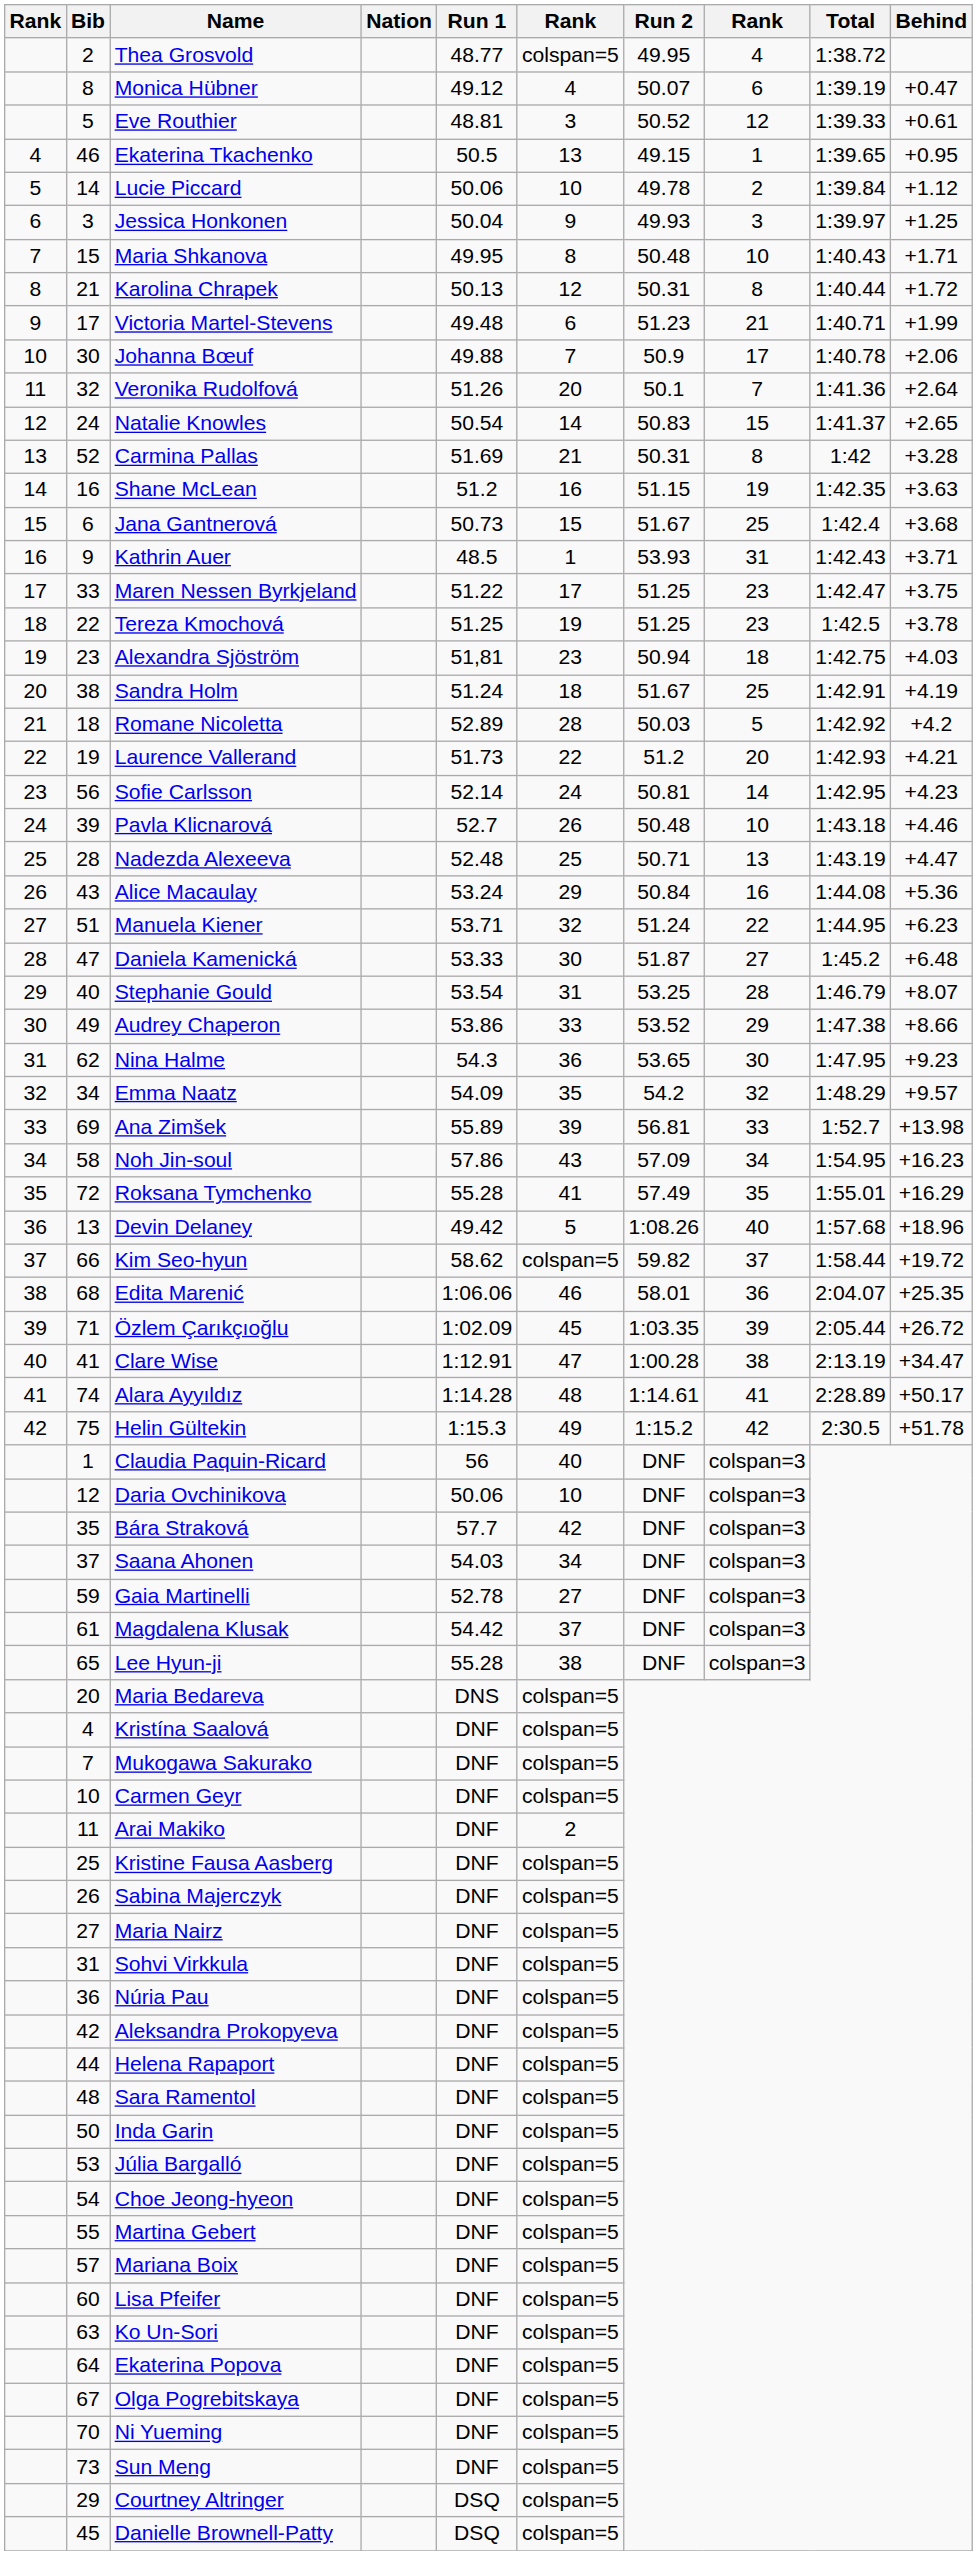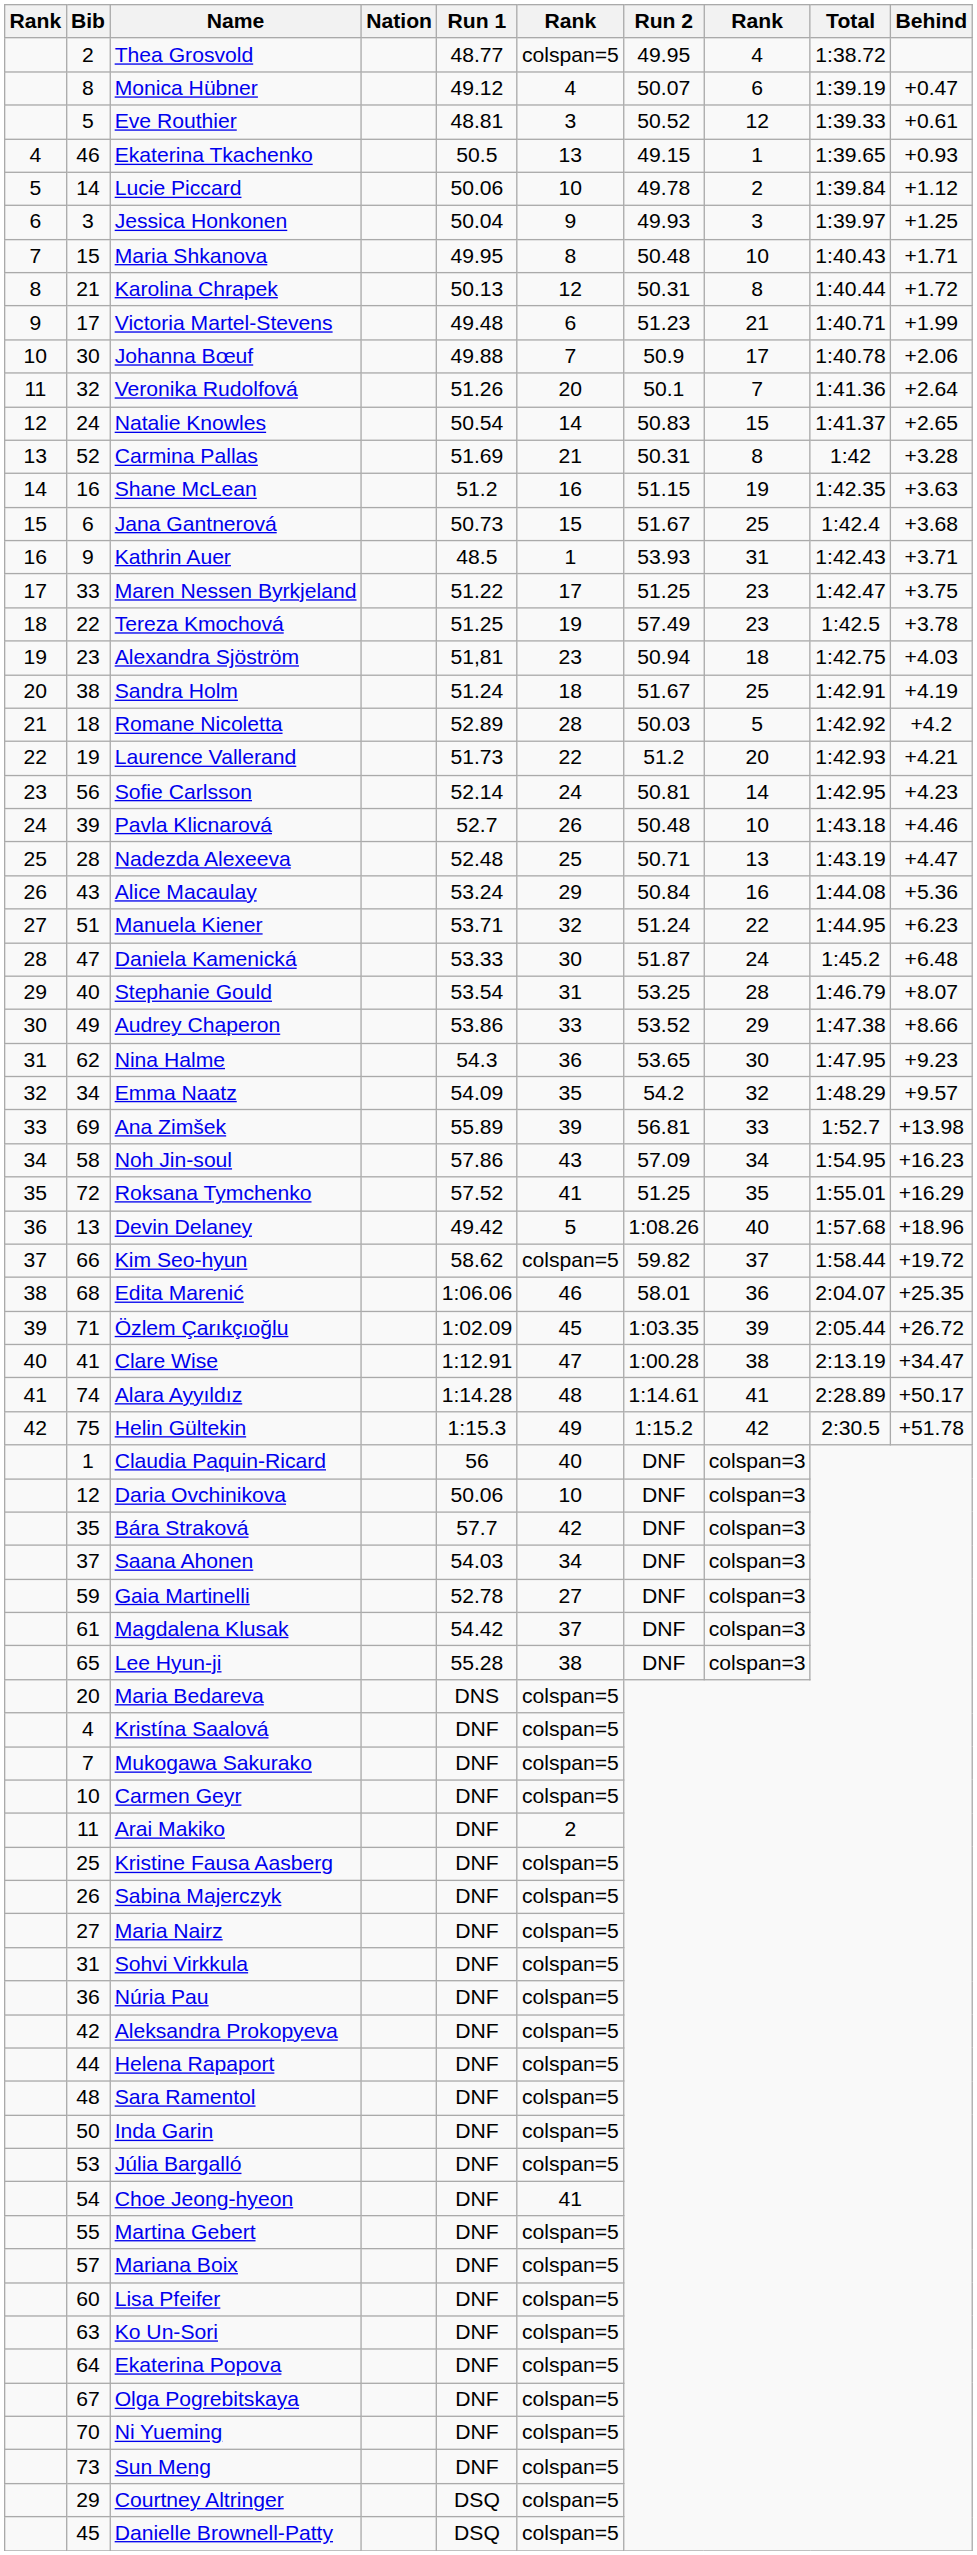(931, 155) +0.95 -> (931, 155) +0.93
(664, 624) 51.25 -> (664, 624) 57.49
(757, 959) 27 -> (757, 959) 24
(477, 1193) 55.28 -> (477, 1193) 57.52
(664, 1193) 57.49 -> (664, 1193) 51.25
(570, 2198) colspan=5 -> (570, 2198) 41
